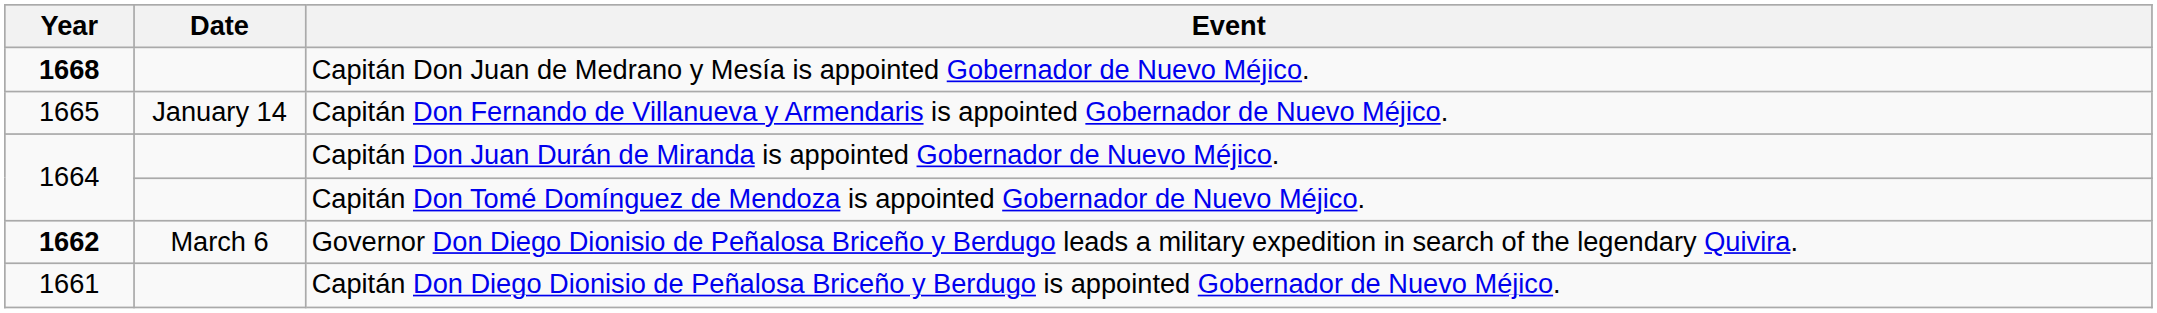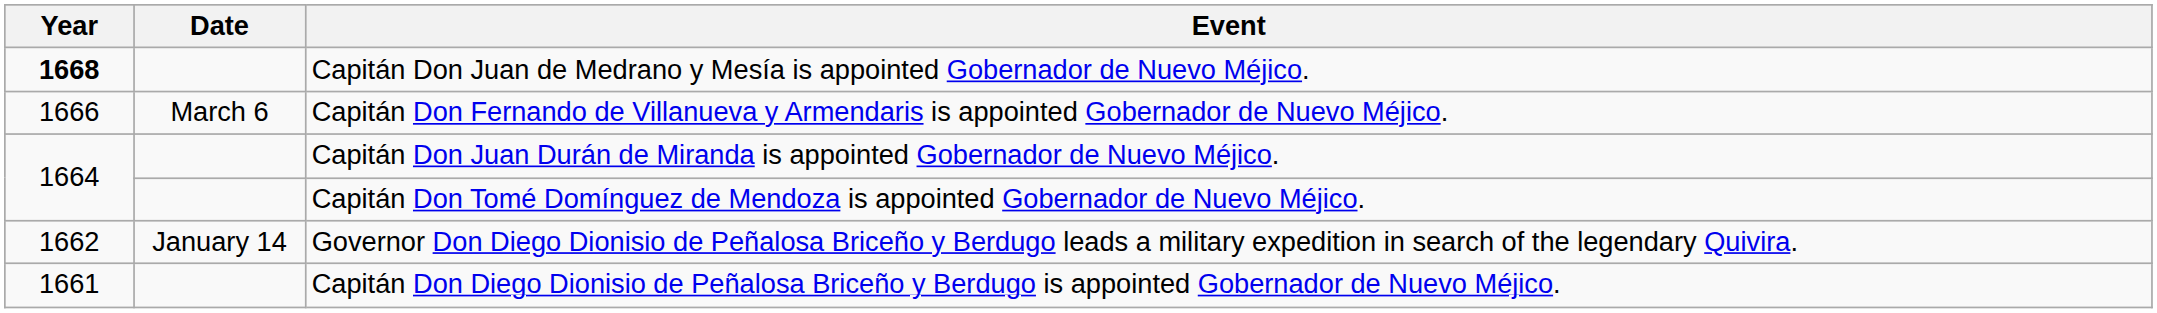(69, 112) 1665 -> (69, 112) 1666
(220, 112) January 14 -> (220, 112) March 6
(69, 241) bold -> (69, 241) normal
(220, 241) March 6 -> (220, 241) January 14
